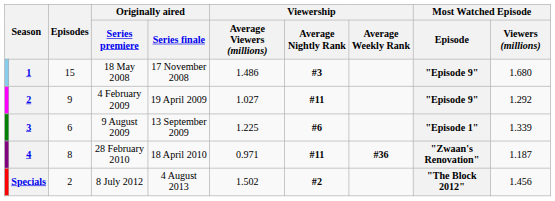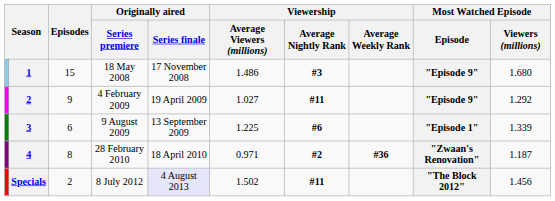(317, 154) #11 -> (317, 154) #2
(179, 182) no background -> (179, 182) lavender background
(317, 182) #2 -> (317, 182) #11
